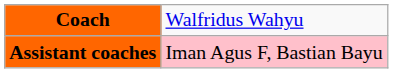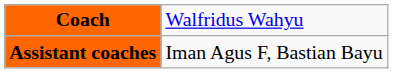(274, 51) pink background -> (274, 51) no background
